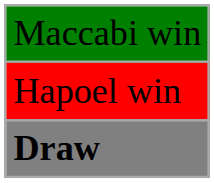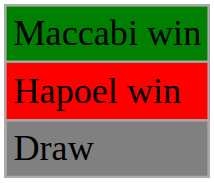(57, 147) bold -> (54, 147) normal
